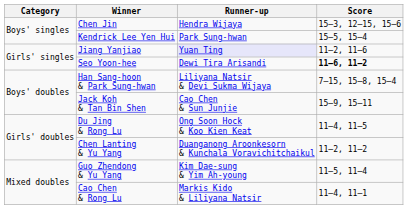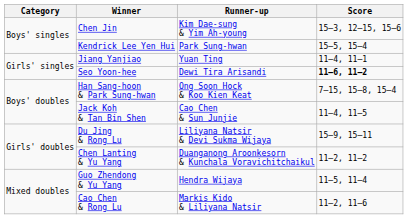(210, 24) Hendra Wijaya -> (213, 29) Kim Dae-sung & Yim Ah-young
(201, 50) lavender background -> (201, 60) no background
(343, 50) 11–2, 11–6 -> (343, 60) 11–4, 11–1
(225, 81) Liliyana Natsir & Devi Sukma Wijaya -> (215, 91) Ong Soon Hock & Koo Kien Keat
(345, 104) 15–9, 15–11 -> (343, 113) 11–4, 11–5
(215, 126) Ong Soon Hock & Koo Kien Keat -> (225, 135) Liliyana Natsir & Devi Sukma Wijaya
(343, 126) 11–4, 11–5 -> (345, 135) 15–9, 15–11
(213, 171) Kim Dae-sung & Yim Ah-young -> (210, 180) Hendra Wijaya
(343, 193) 11–4, 11–1 -> (343, 203) 11–2, 11–6
